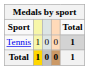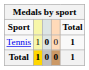(47, 42) normal -> (47, 42) bold
(73, 42) lightgrey background -> (73, 42) no background
